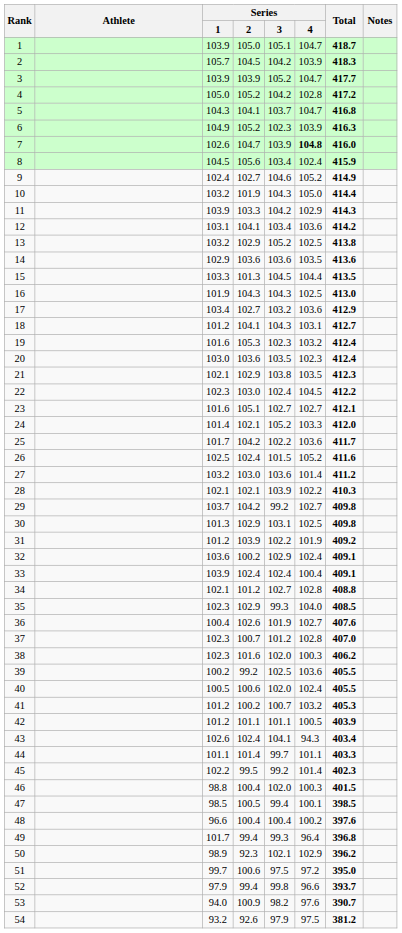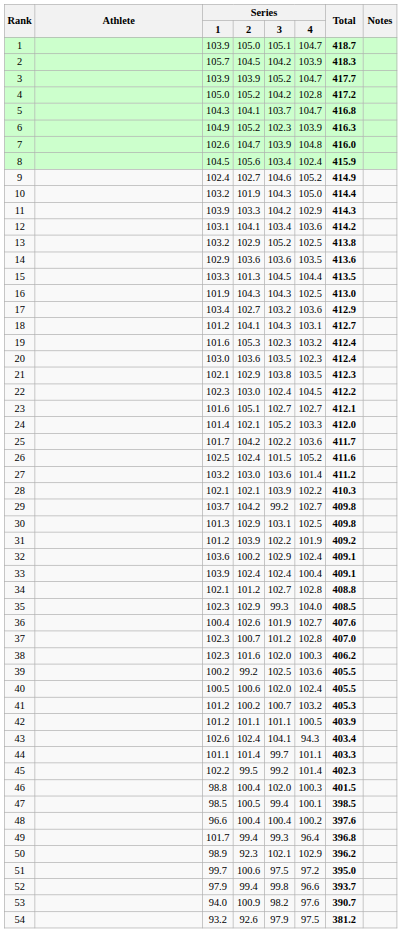(310, 144) bold -> (310, 144) normal
